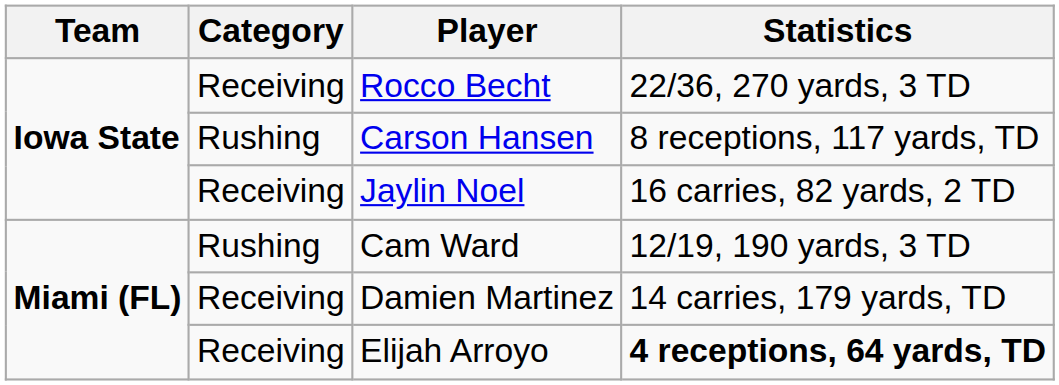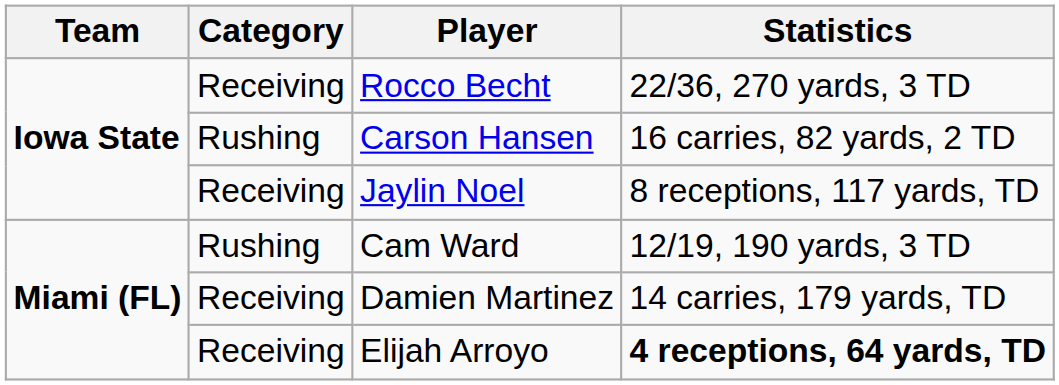(834, 138) 8 receptions, 117 yards, TD -> (823, 138) 16 carries, 82 yards, 2 TD
(823, 191) 16 carries, 82 yards, 2 TD -> (834, 191) 8 receptions, 117 yards, TD
